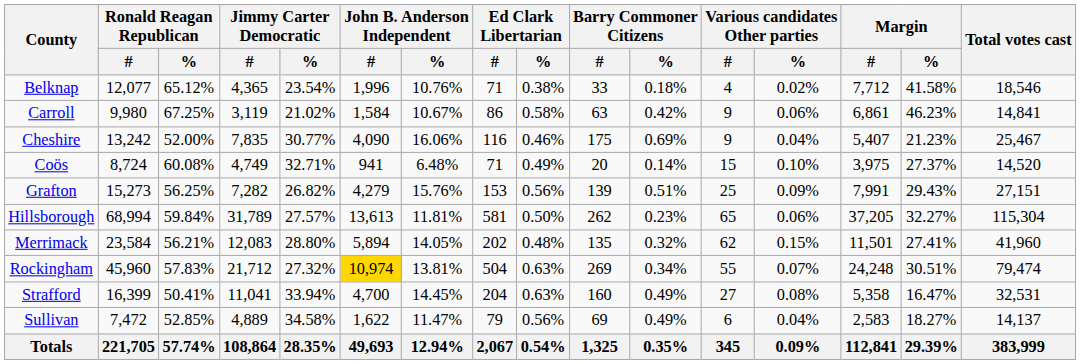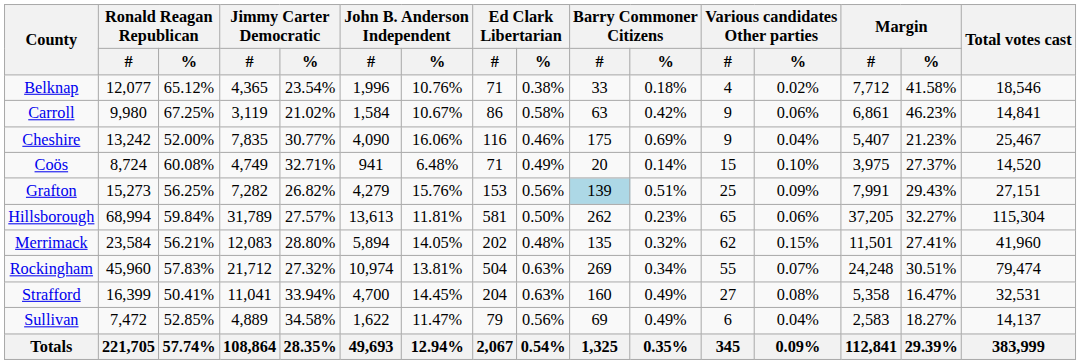(600, 191) no background -> (600, 191) lightblue background
(371, 268) gold background -> (371, 268) no background
